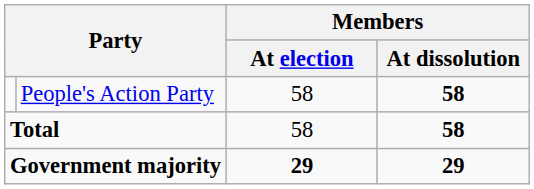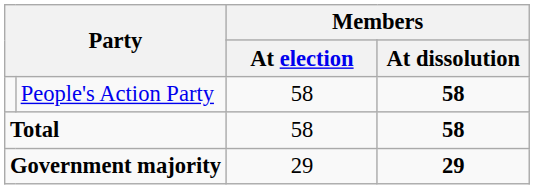(302, 165) bold -> (302, 165) normal
